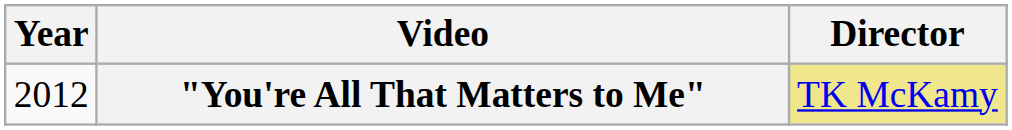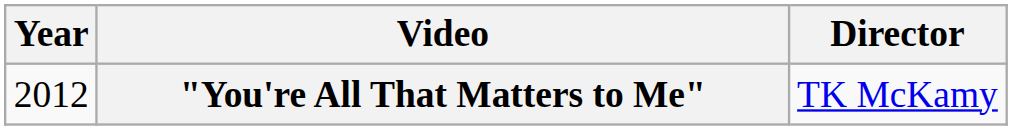(897, 93) khaki background -> (897, 93) no background
